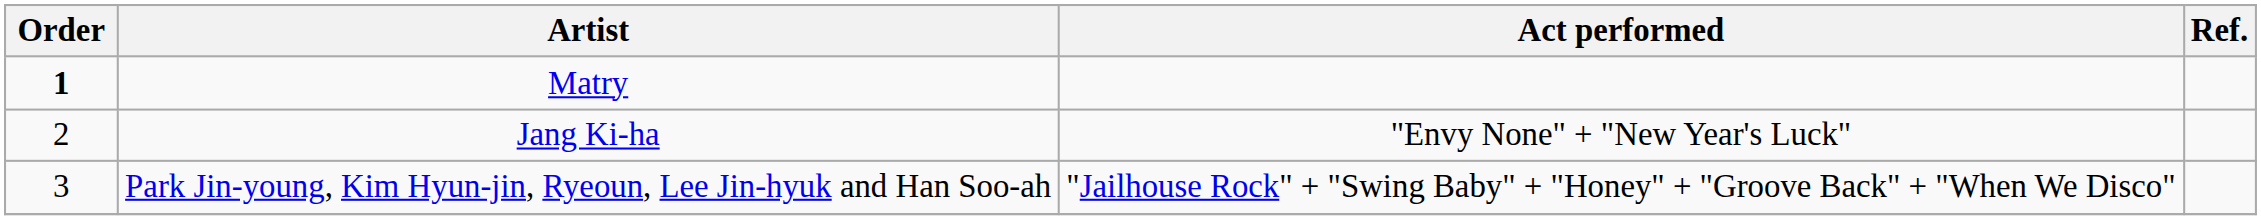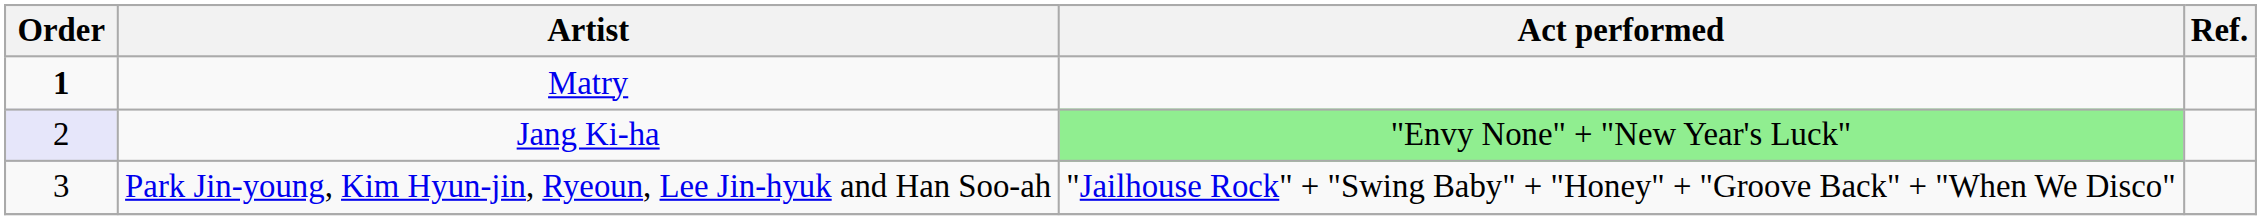(61, 134) no background -> (61, 134) lavender background
(1621, 134) no background -> (1621, 134) lightgreen background
